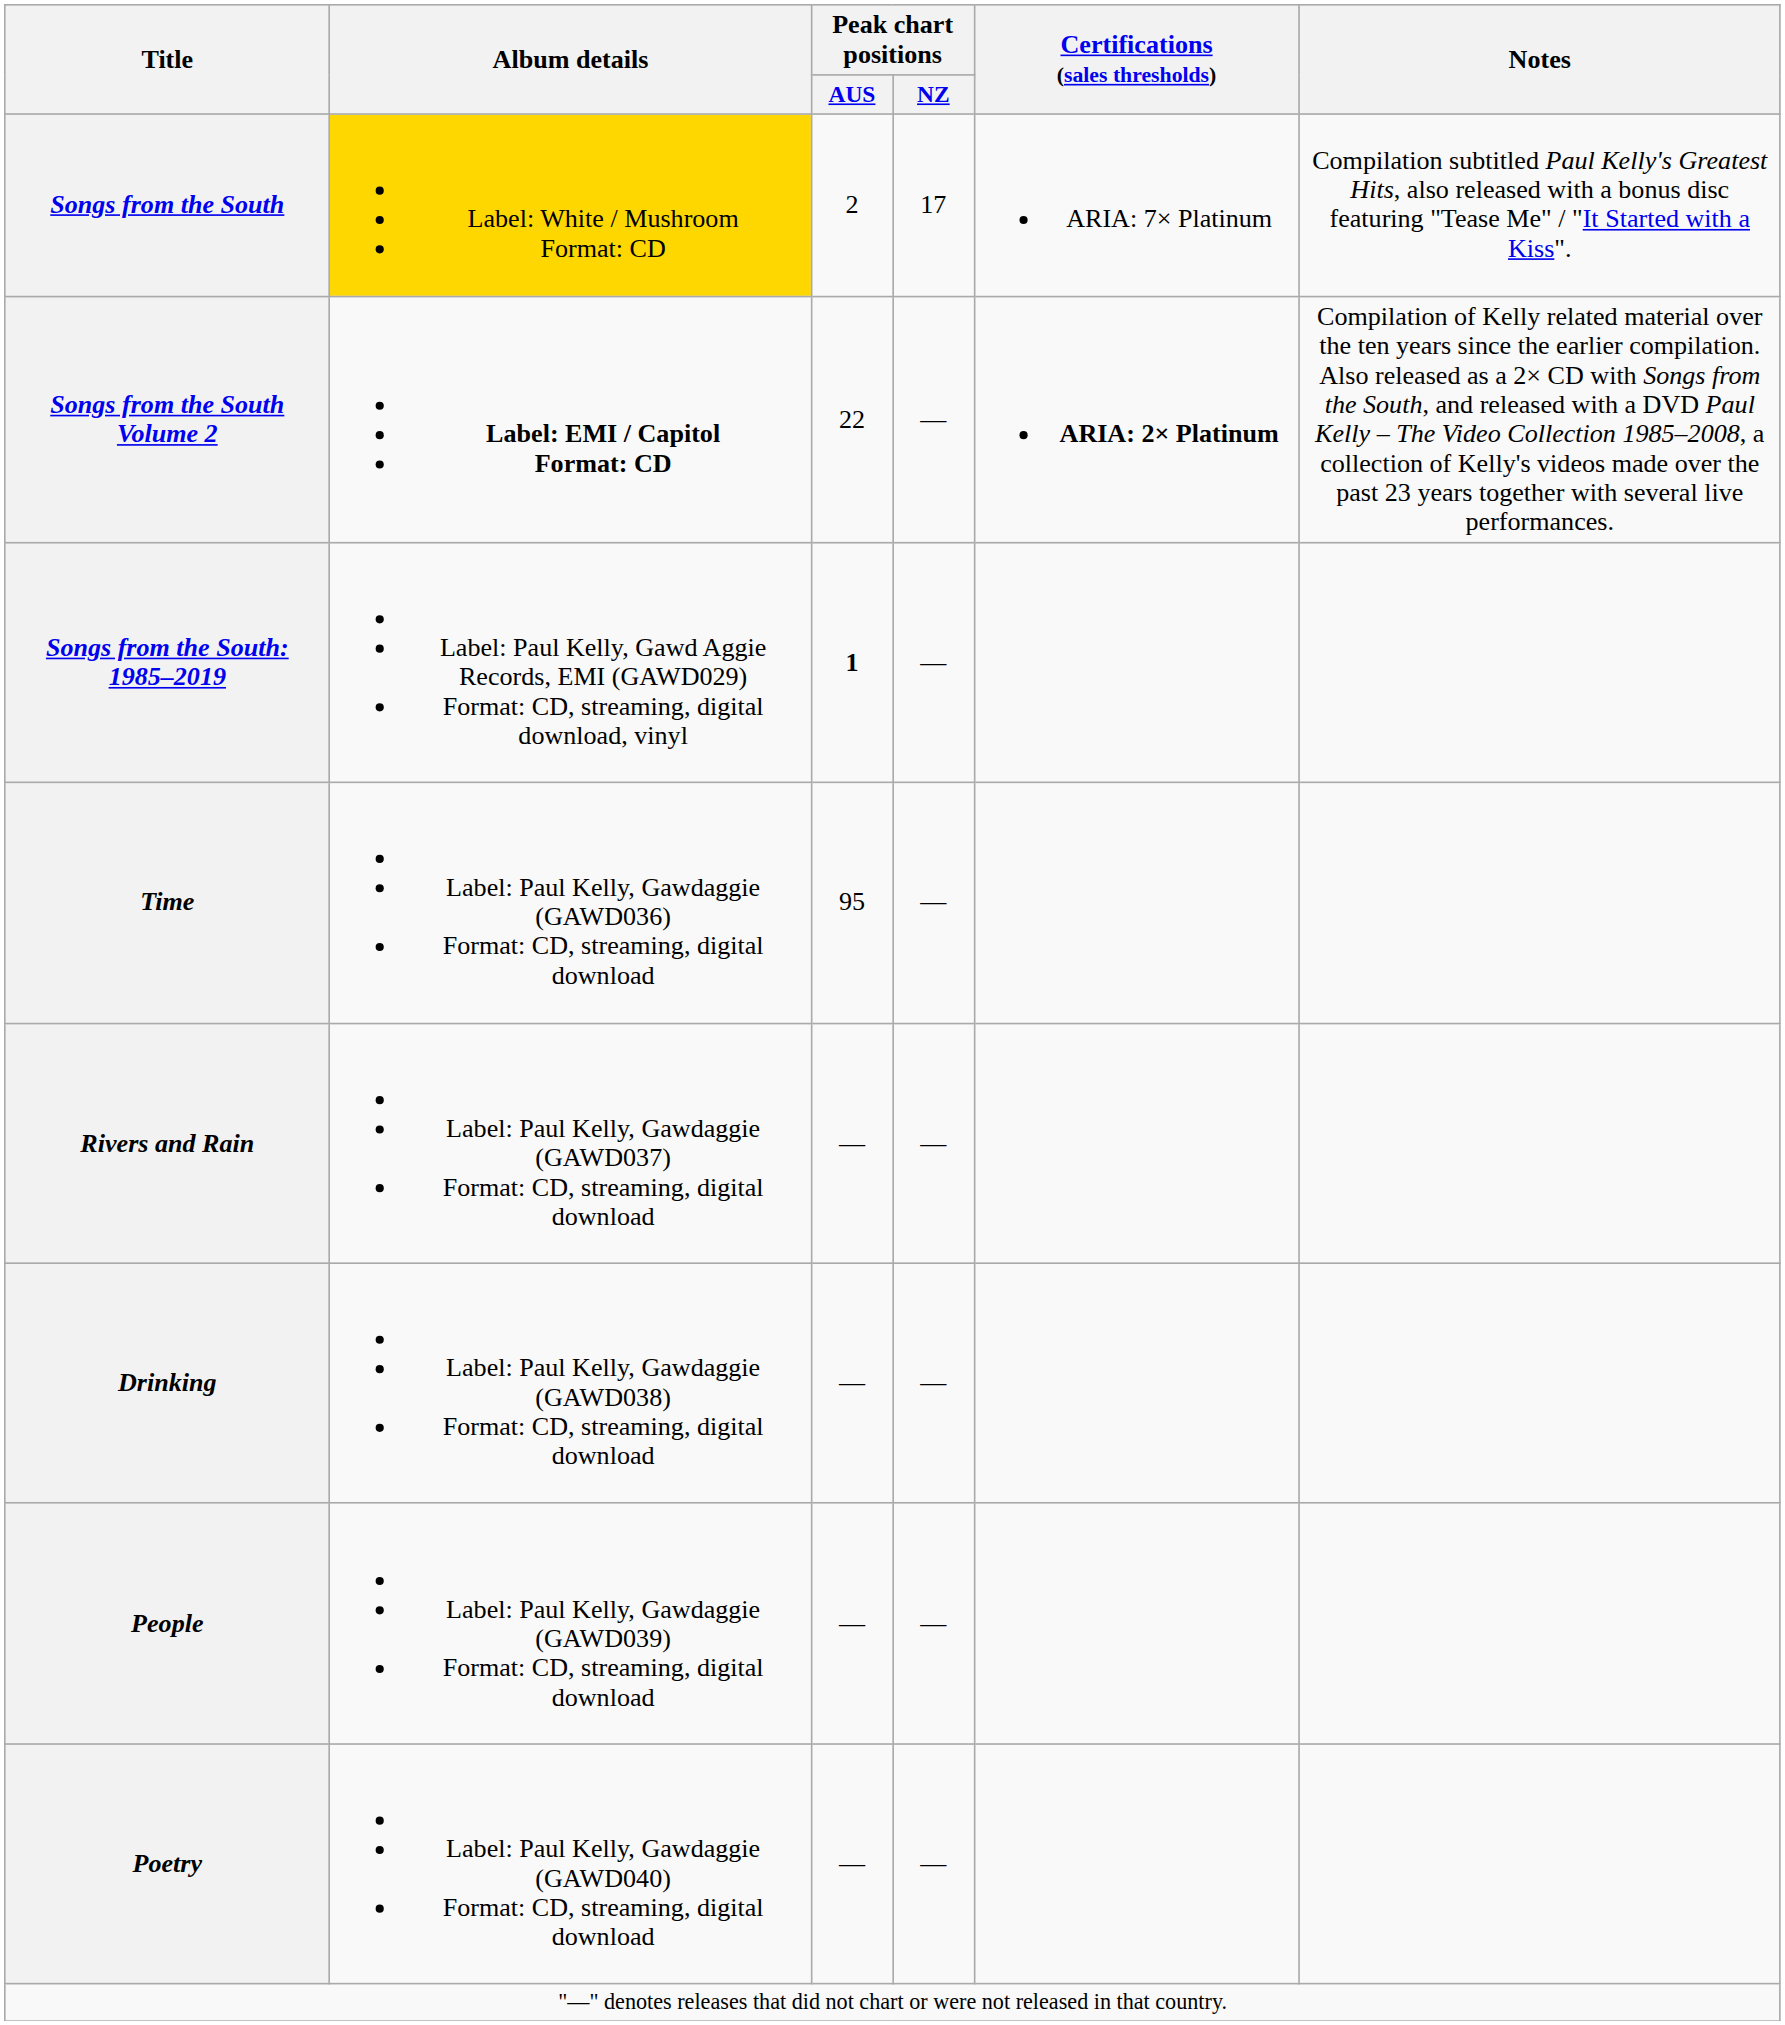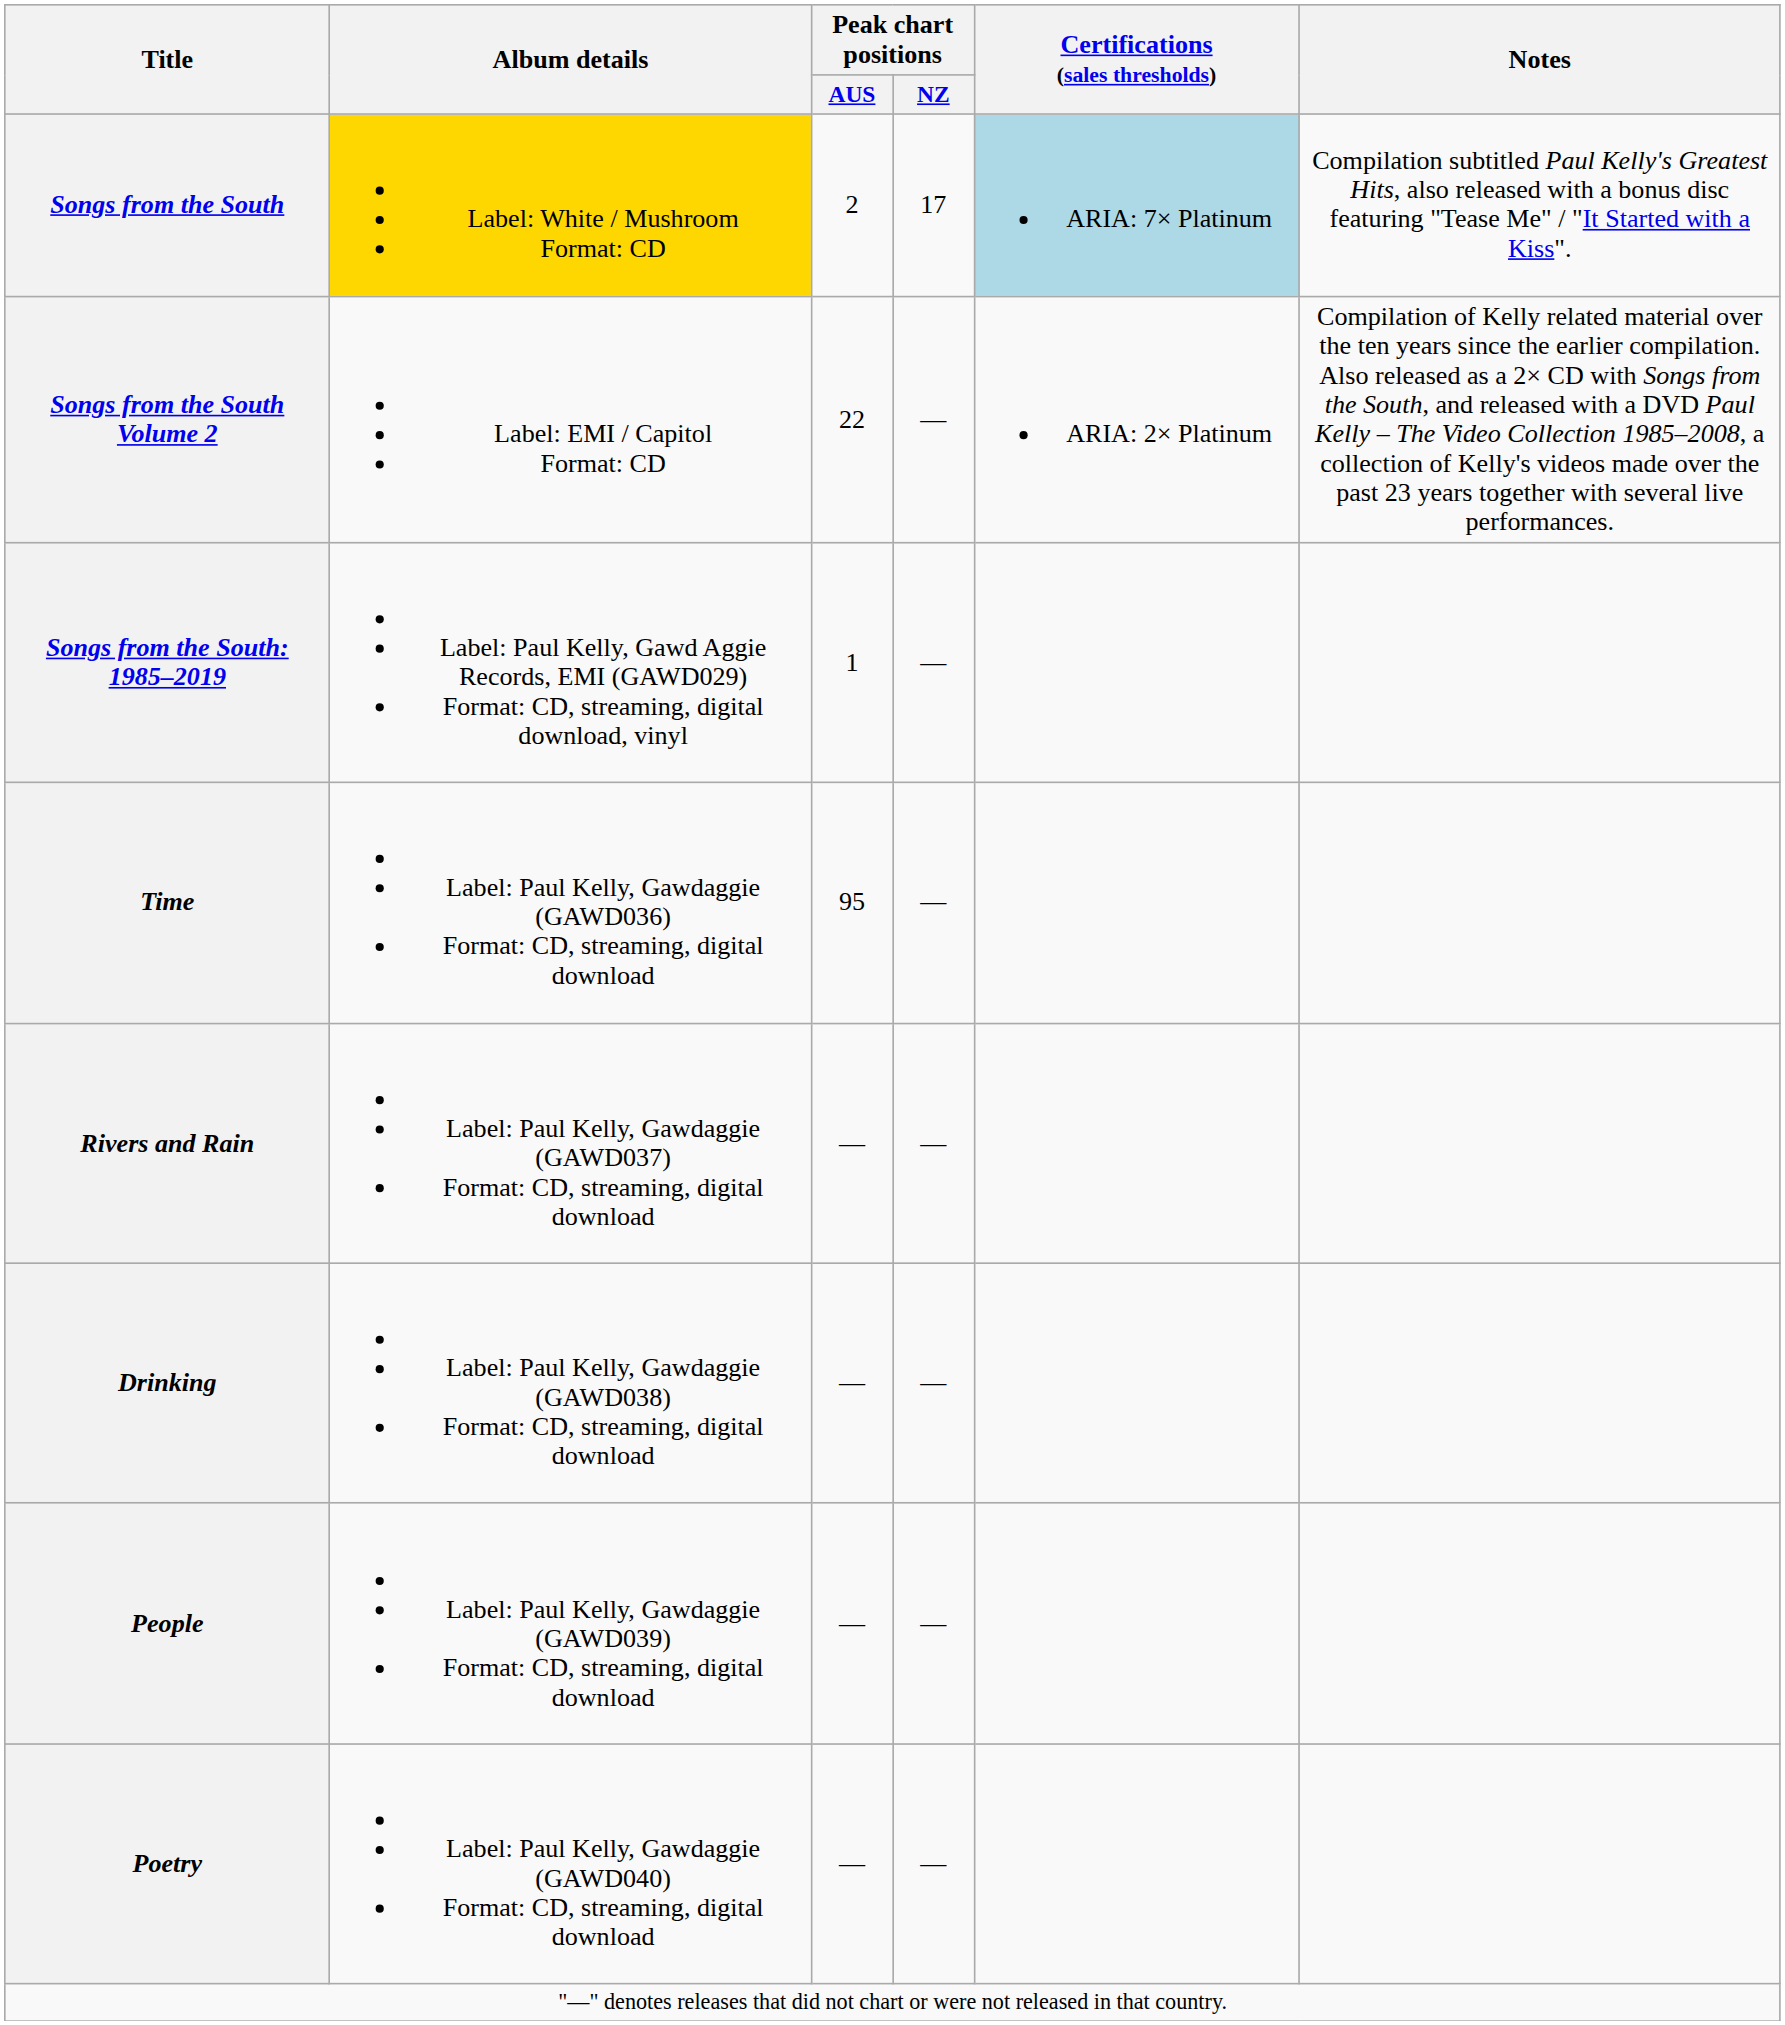(1137, 220) no background -> (1137, 220) lightblue background
(571, 434) bold -> (571, 434) normal
(1137, 434) bold -> (1137, 434) normal
(852, 662) bold -> (852, 662) normal
